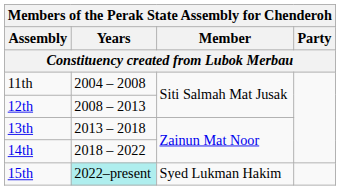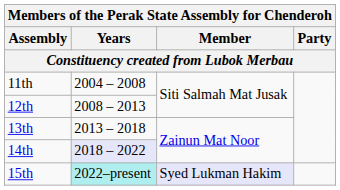(110, 151) no background -> (110, 151) lavender background
(220, 173) no background -> (220, 173) lavender background
